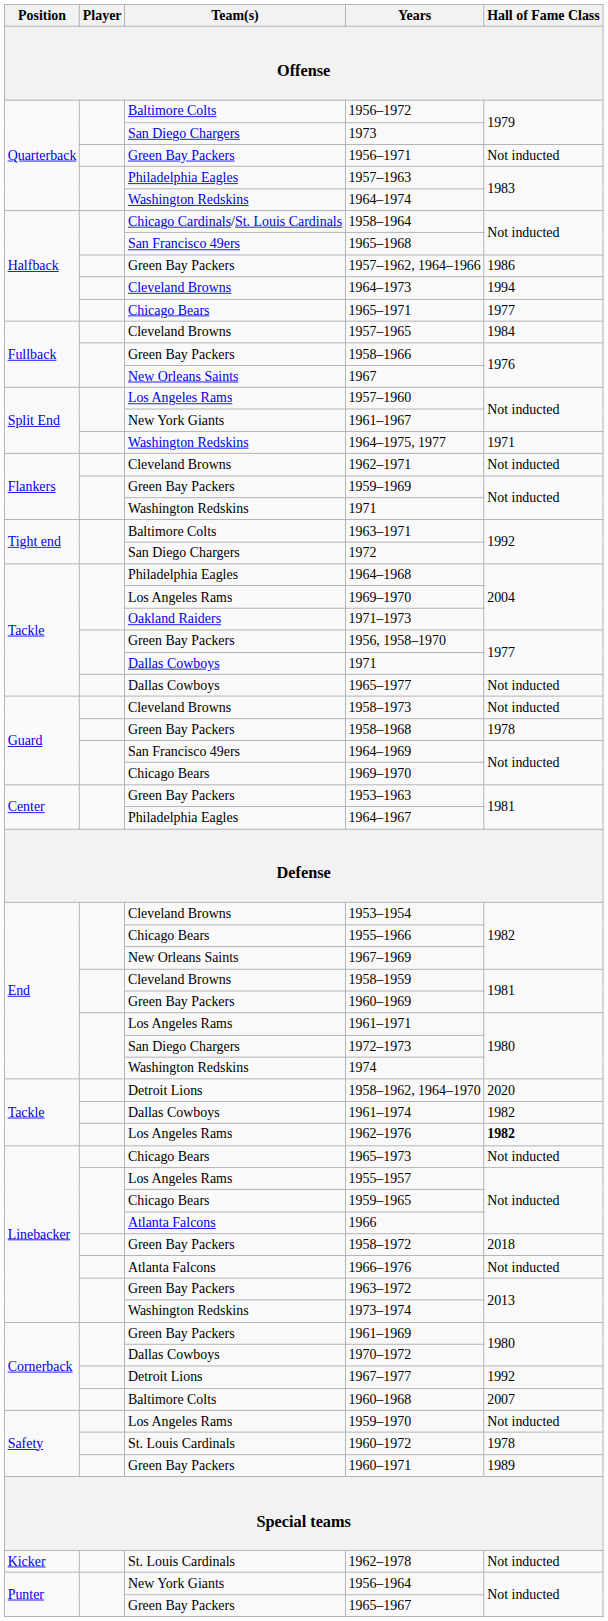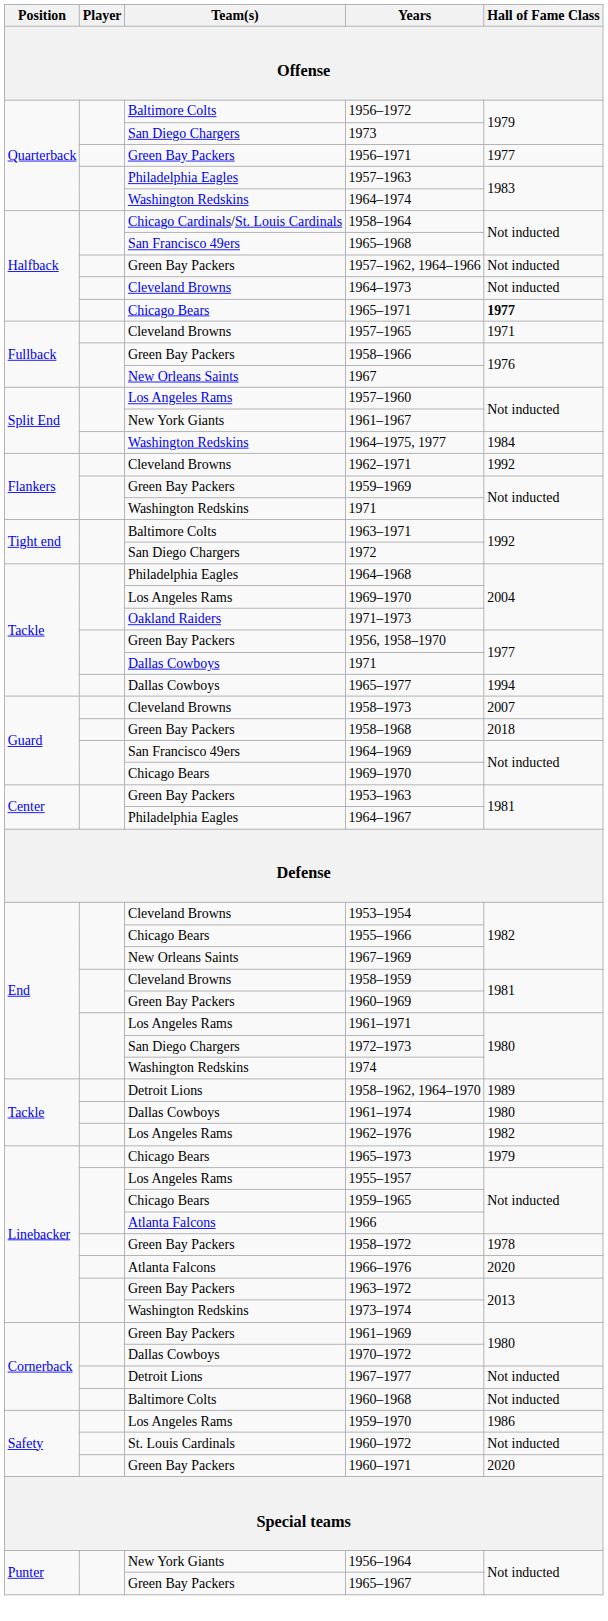(523, 155) Not inducted -> (501, 155) 1977
(501, 265) 1986 -> (523, 265) Not inducted
(501, 288) 1994 -> (523, 288) Not inducted
(501, 310) normal -> (501, 310) bold
(501, 332) 1984 -> (501, 332) 1971
(501, 442) 1971 -> (501, 442) 1984
(523, 464) Not inducted -> (501, 464) 1992
(523, 685) Not inducted -> (501, 685) 1994
(523, 707) Not inducted -> (501, 707) 2007
(501, 729) 1978 -> (501, 729) 2018
(501, 1090) 2020 -> (501, 1090) 1989
(501, 1112) 1982 -> (501, 1112) 1980
(501, 1134) bold -> (501, 1134) normal
(523, 1156) Not inducted -> (501, 1156) 1979
(501, 1244) 2018 -> (501, 1244) 1978
(523, 1266) Not inducted -> (501, 1266) 2020
(501, 1377) 1992 -> (523, 1377) Not inducted
(501, 1399) 2007 -> (523, 1399) Not inducted
(523, 1421) Not inducted -> (501, 1421) 1986
(501, 1443) 1978 -> (523, 1443) Not inducted
(501, 1465) 1989 -> (501, 1465) 2020
- row: (181, 1561)
